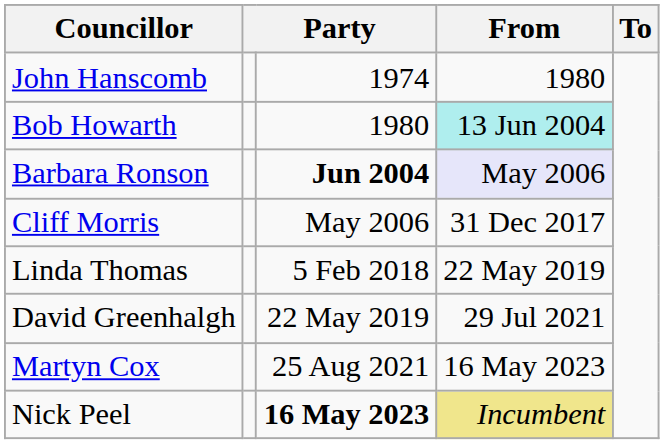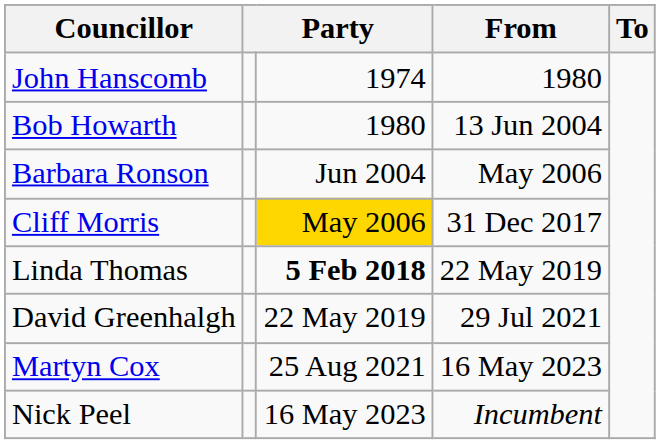(531, 125) paleturquoise background -> (528, 125) no background
(370, 173) bold -> (370, 173) normal
(543, 173) lavender background -> (540, 173) no background
(367, 221) no background -> (364, 221) gold background
(361, 269) normal -> (356, 269) bold
(346, 414) bold -> (345, 414) normal
(541, 414) khaki background -> (538, 414) no background
